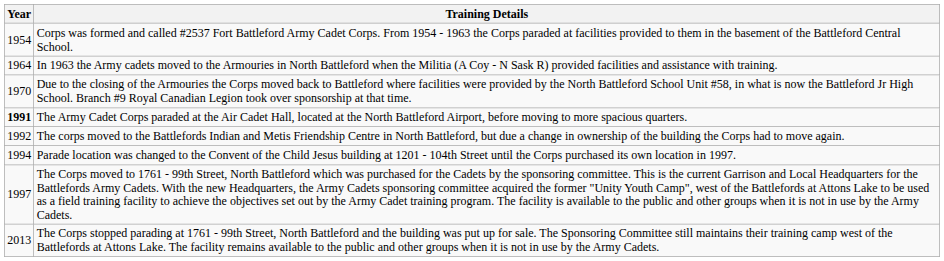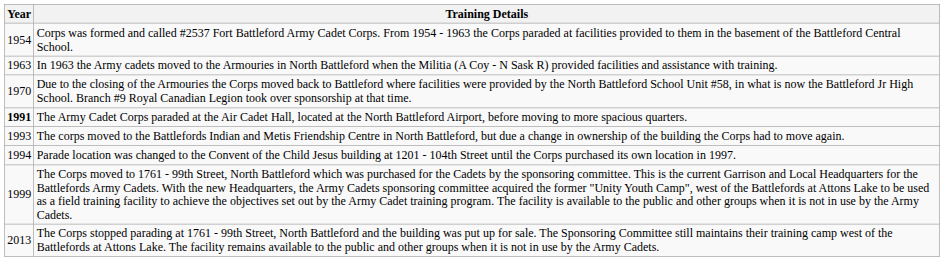(19, 65) 1964 -> (19, 65) 1963
(19, 136) 1992 -> (19, 136) 1993
(19, 194) 1997 -> (19, 194) 1999
